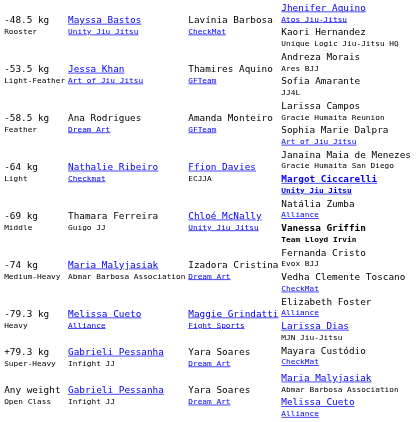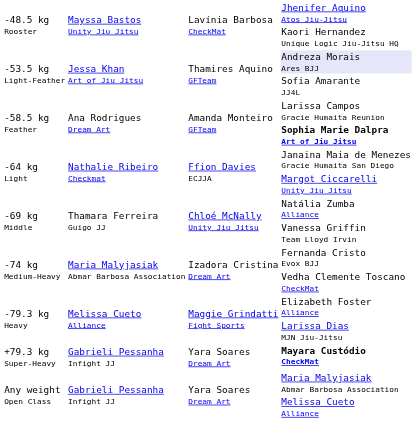(321, 62) no background -> (321, 62) lavender background
(335, 135) normal -> (335, 135) bold
(329, 184) bold -> (329, 184) normal
(324, 233) bold -> (324, 233) normal
(324, 356) normal -> (324, 356) bold
